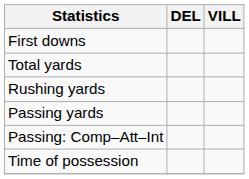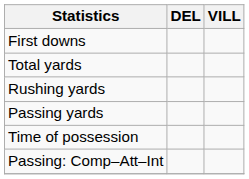rows swapped: (86, 137) <-> (73, 161)
